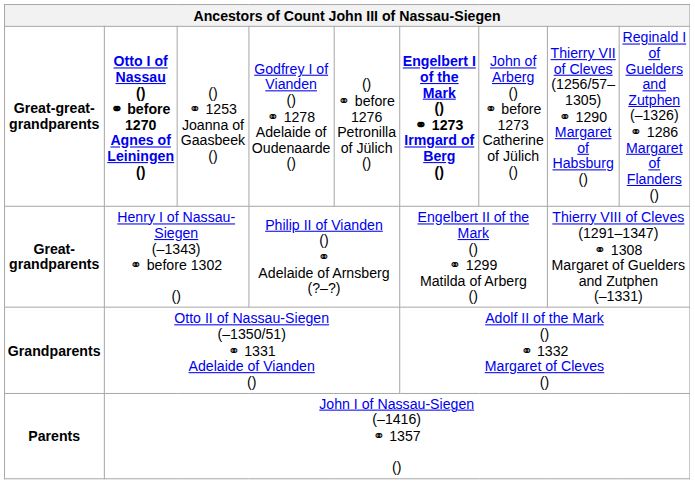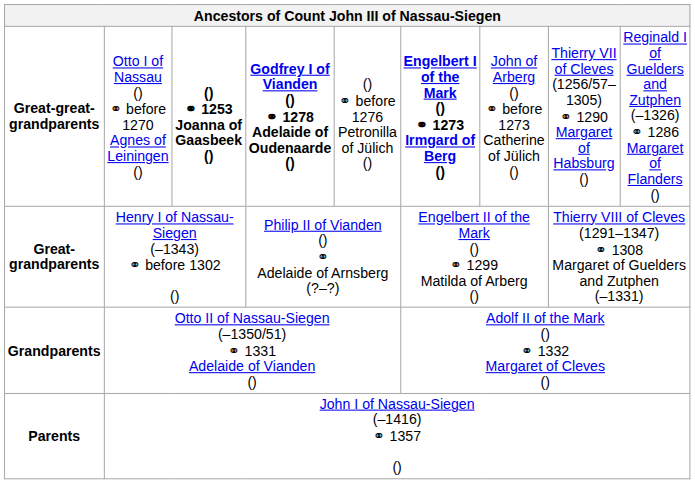(141, 116) bold -> (138, 116) normal
(213, 124) normal -> (209, 124) bold
(291, 116) normal -> (290, 116) bold
